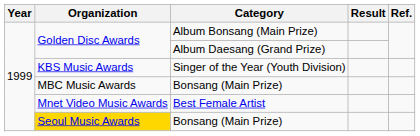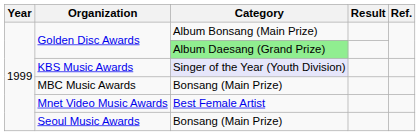(249, 49) no background -> (249, 49) lightgreen background
(259, 67) no background -> (259, 67) lavender background
(89, 121) gold background -> (89, 121) no background
